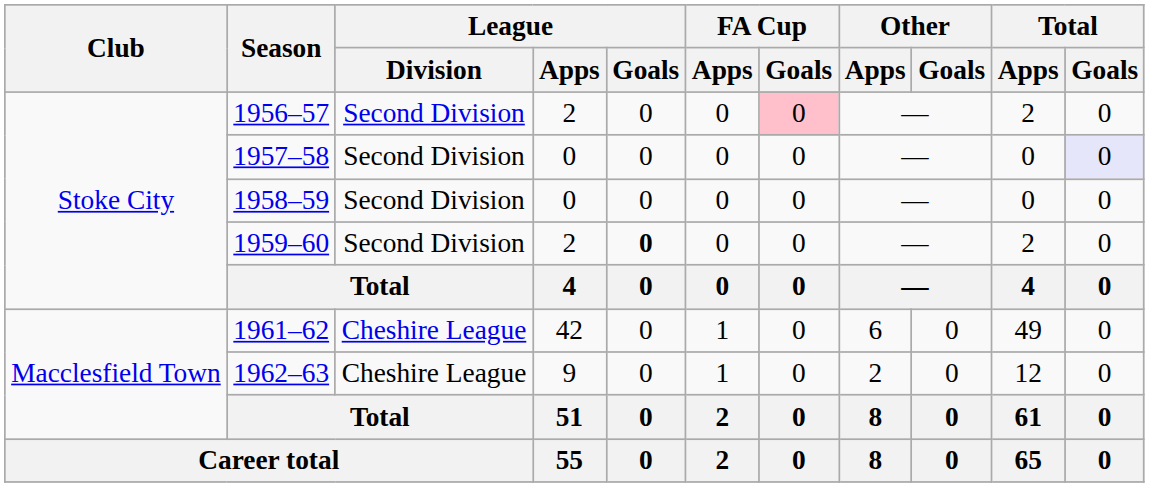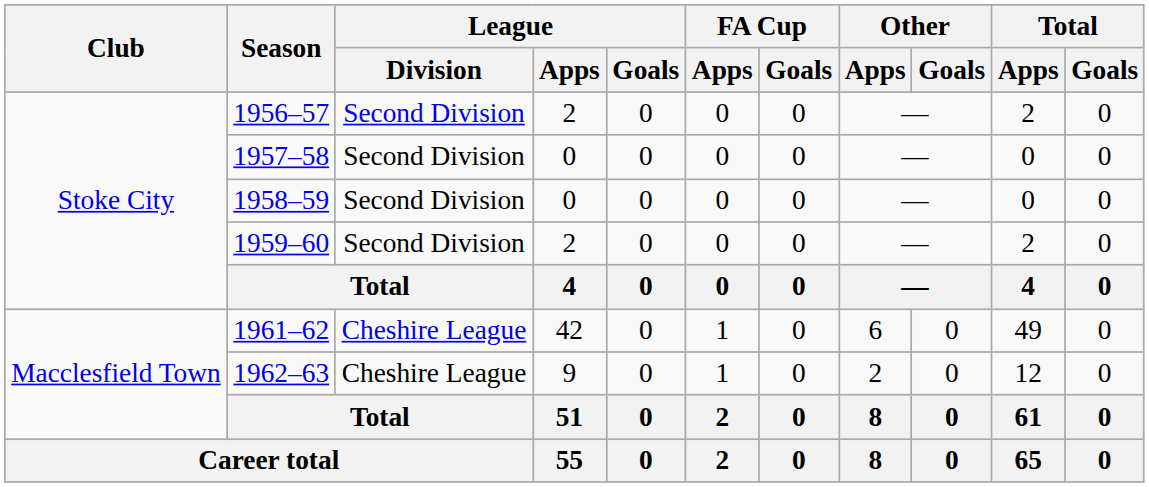(799, 112) pink background -> (799, 112) no background
(1105, 156) lavender background -> (1105, 156) no background
(646, 243) bold -> (646, 243) normal
